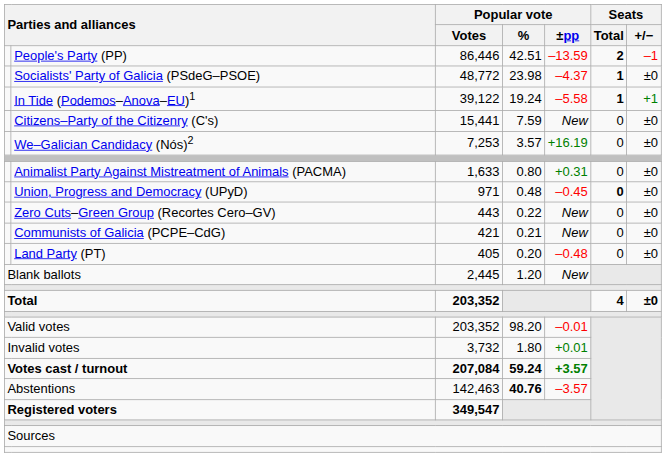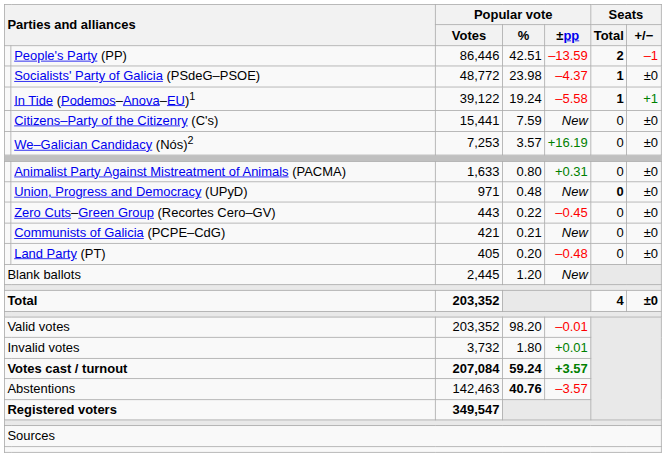(572, 192) –0.45 -> (575, 192) New
(575, 212) New -> (572, 212) –0.45
